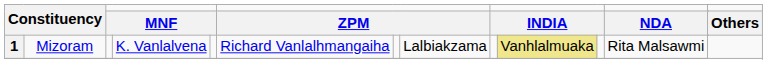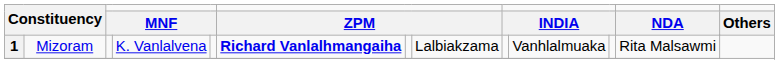(305, 46) normal -> (311, 46) bold
(547, 46) khaki background -> (559, 46) no background
